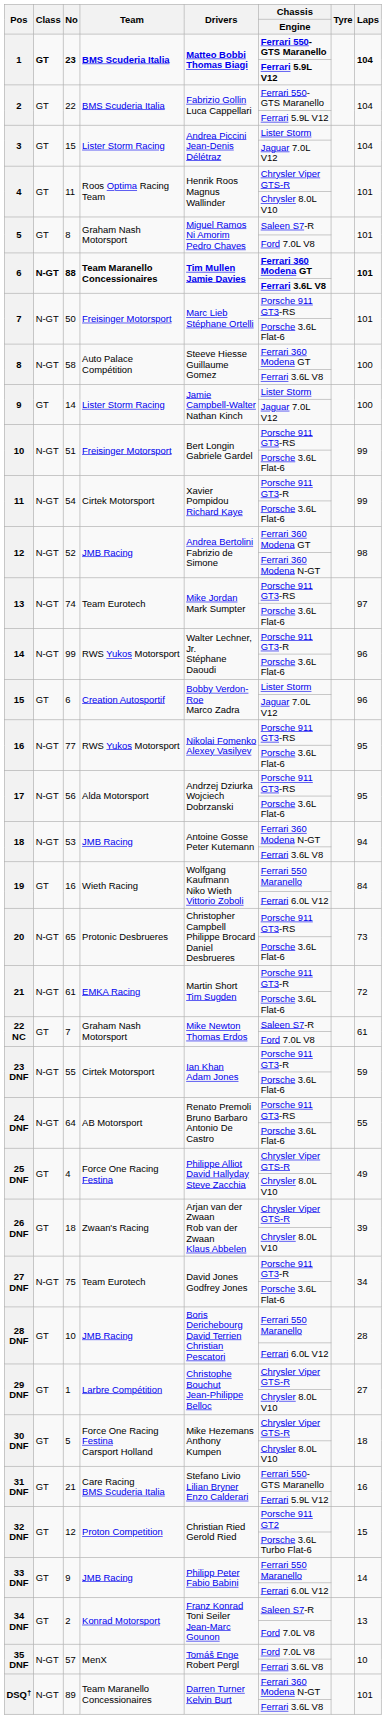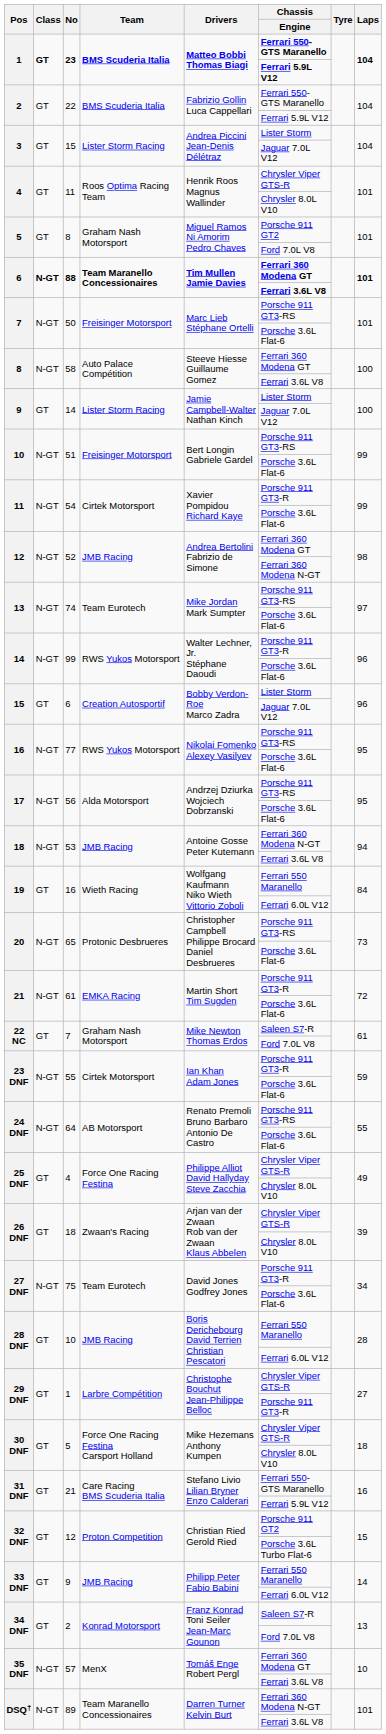(287, 226) Saleen S7-R -> (287, 230) Porsche 911 GT2
(289, 1403) Chrysler 8.0L V10 -> (287, 1407) Porsche 911 GT3-R
(288, 1652) Ford 7.0L V8 -> (286, 1662) Ferrari 360 Modena GT
